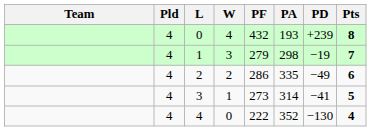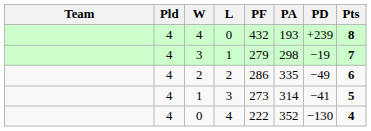columns swapped: (229, 14) <-> (199, 14)
